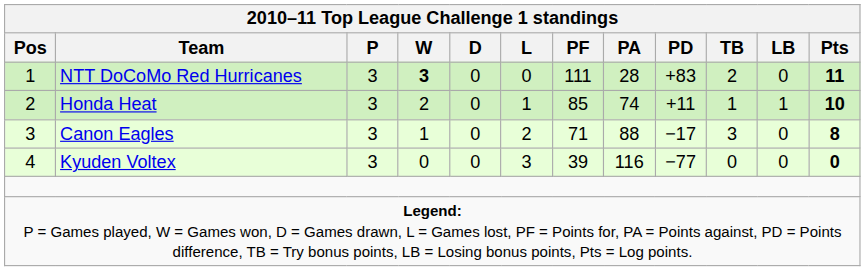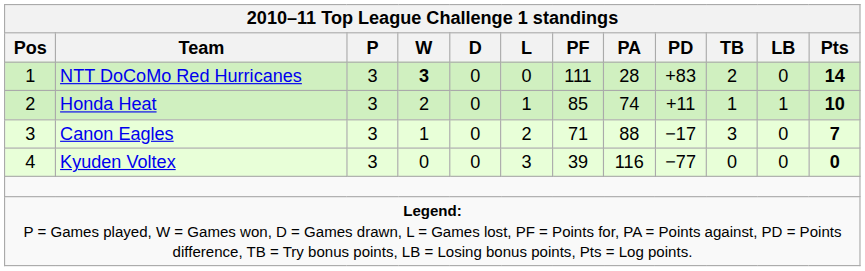(835, 76) 11 -> (835, 76) 14
(835, 133) 8 -> (835, 133) 7
